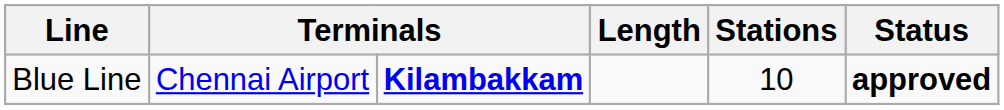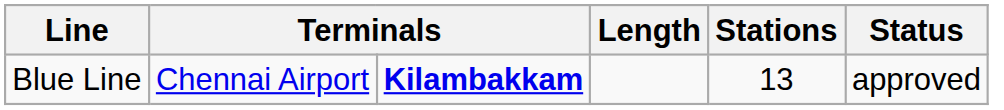(776, 79) 10 -> (776, 79) 13
(922, 79) bold -> (916, 79) normal
